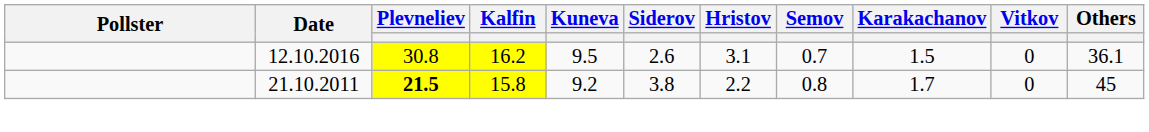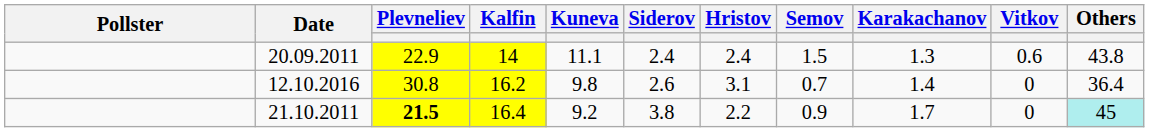+ row: (314, 56)
(585, 56) 9.5 -> (585, 84) 9.8
(922, 56) 1.5 -> (922, 84) 1.4
(1106, 56) 36.1 -> (1106, 84) 36.4
(508, 84) 15.8 -> (508, 112) 16.4
(815, 84) 0.8 -> (815, 112) 0.9
(1106, 84) no background -> (1106, 112) paleturquoise background
